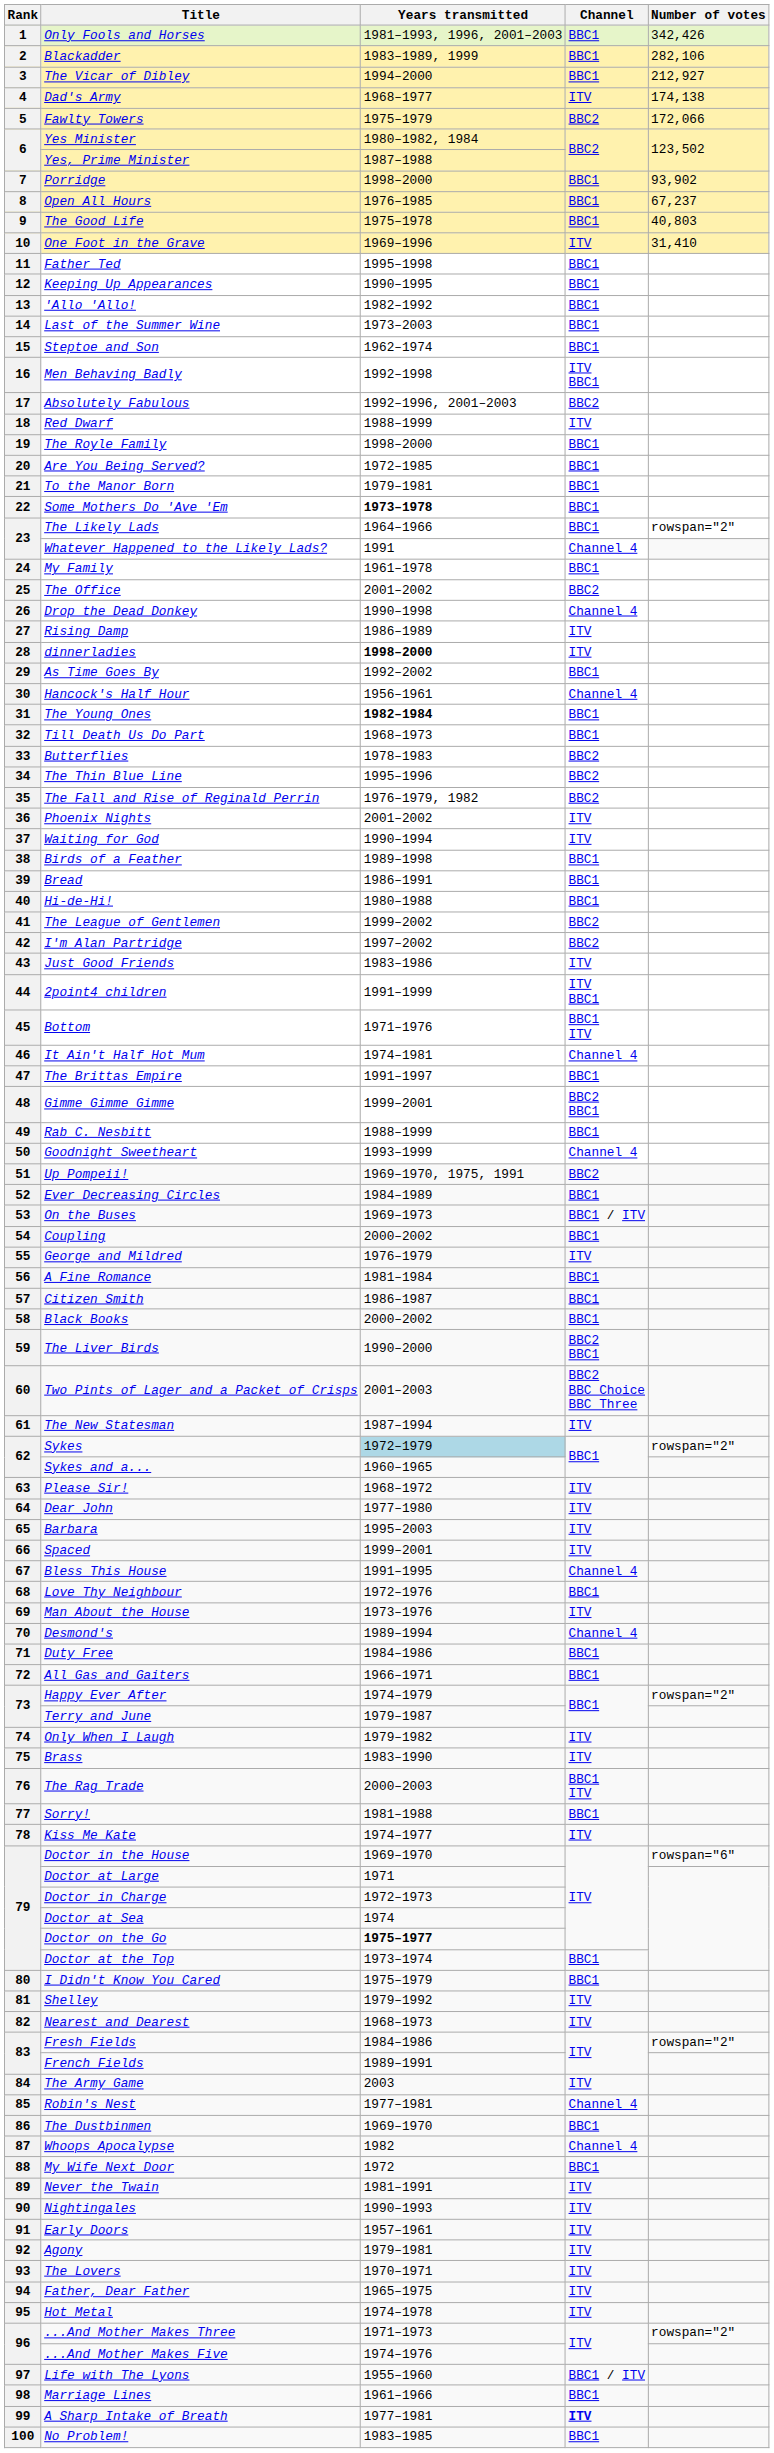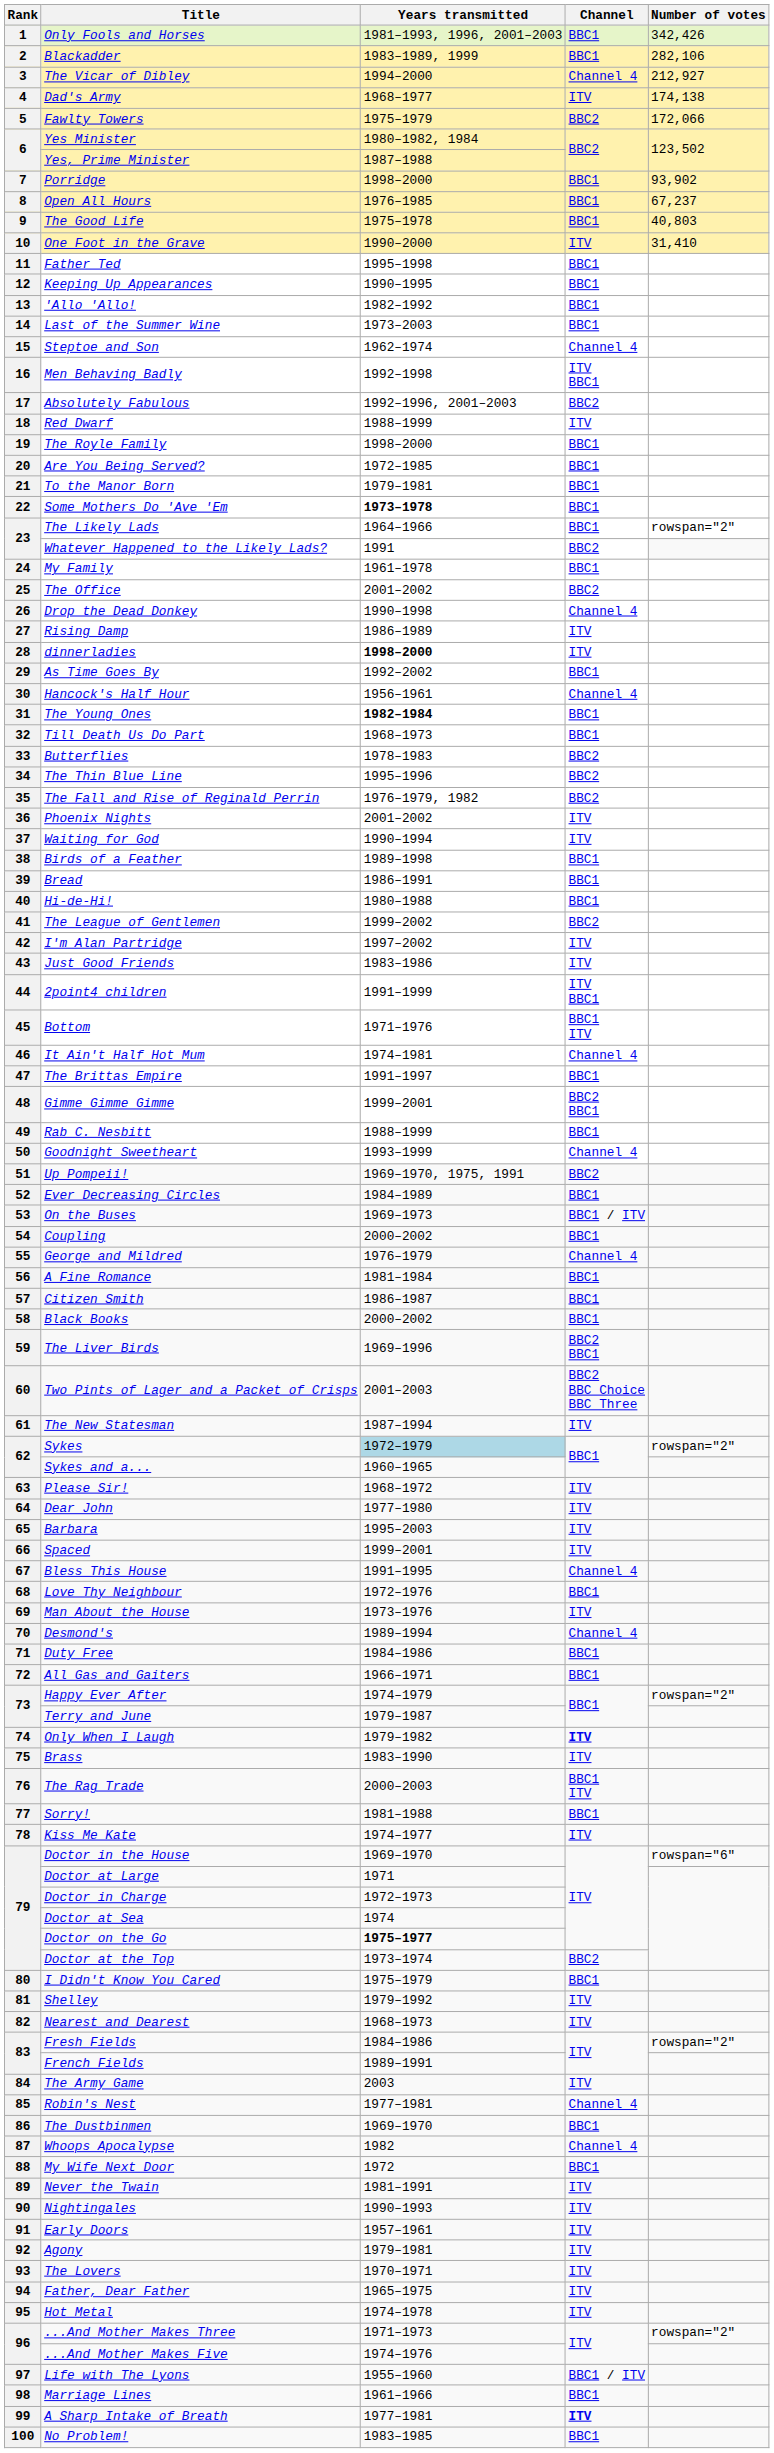(584, 77) BBC1 -> (603, 77) Channel 4
(398, 243) 1969–1996 -> (398, 243) 1990–2000
(584, 347) BBC1 -> (603, 347) Channel 4
(603, 549) Channel 4 -> (584, 549) BBC2
(584, 943) BBC2 -> (580, 943) ITV
(580, 1257) ITV -> (603, 1257) Channel 4
(398, 1348) 1990–2000 -> (398, 1348) 1969–1996
(580, 1737) normal -> (580, 1737) bold
(584, 1960) BBC1 -> (584, 1960) BBC2
